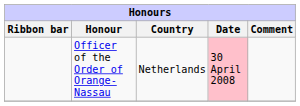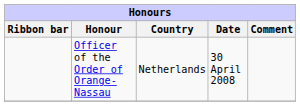(226, 69) pink background -> (226, 69) no background
